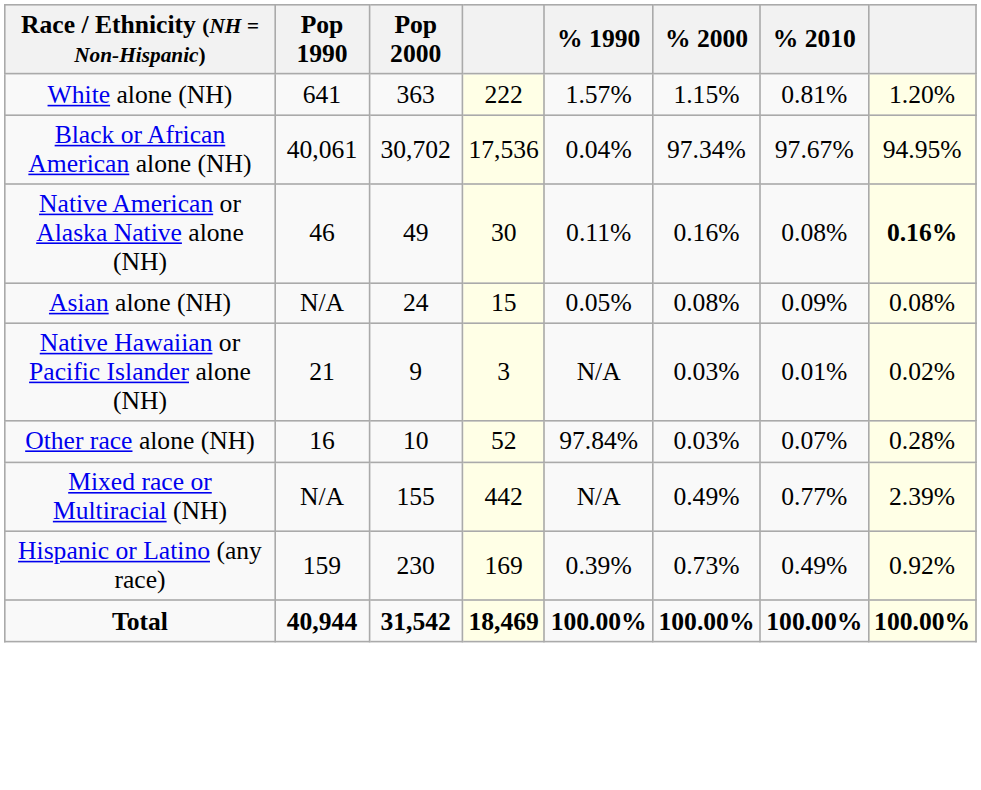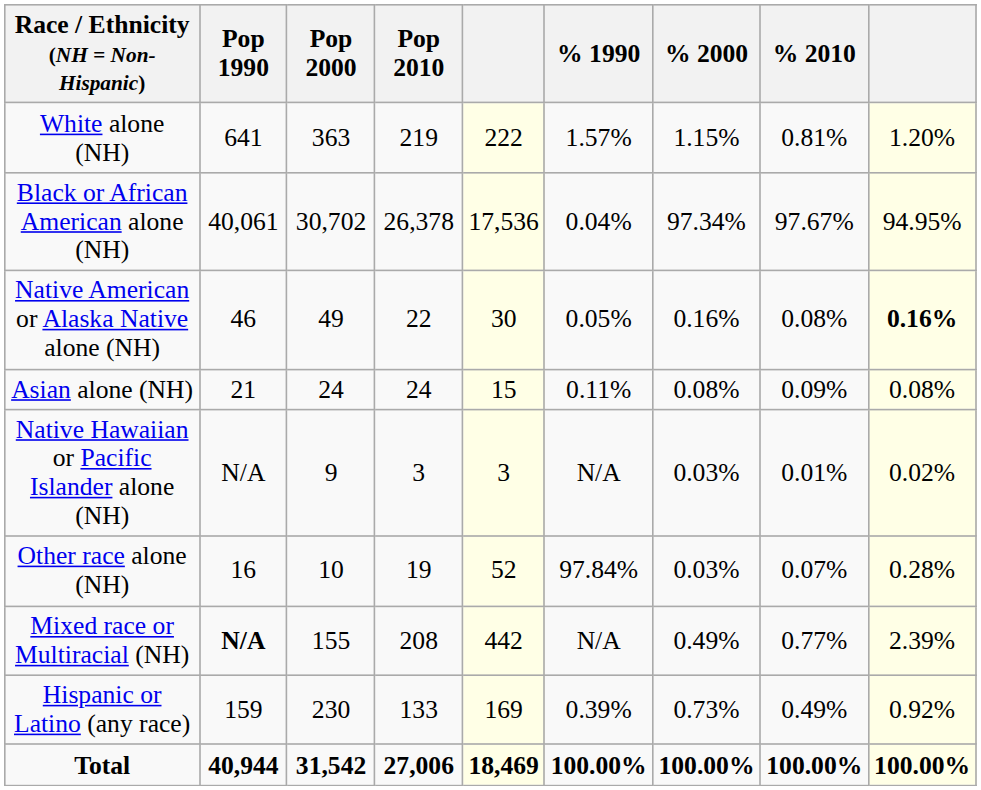+ column: (419, 53)
(599, 233) 0.11% -> (599, 319) 0.05%
(322, 302) N/A -> (243, 388) 21
(599, 302) 0.05% -> (599, 388) 0.11%
(322, 371) 21 -> (243, 472) N/A
(322, 496) normal -> (243, 640) bold
